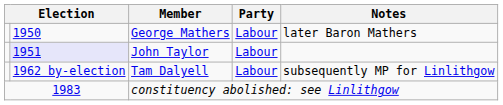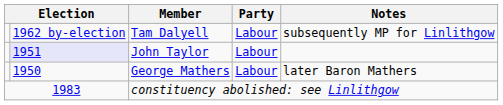rows swapped: (180, 33) <-> (170, 71)
